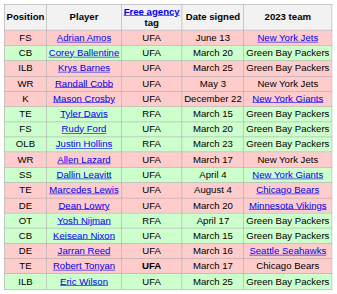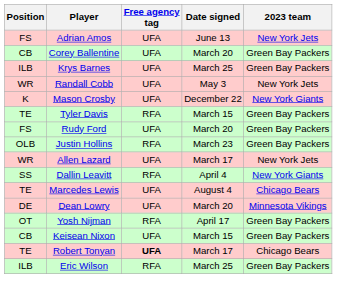(152, 175) UFA -> (152, 175) RFA
- row: (84, 251)
(152, 281) UFA -> (152, 266) RFA
